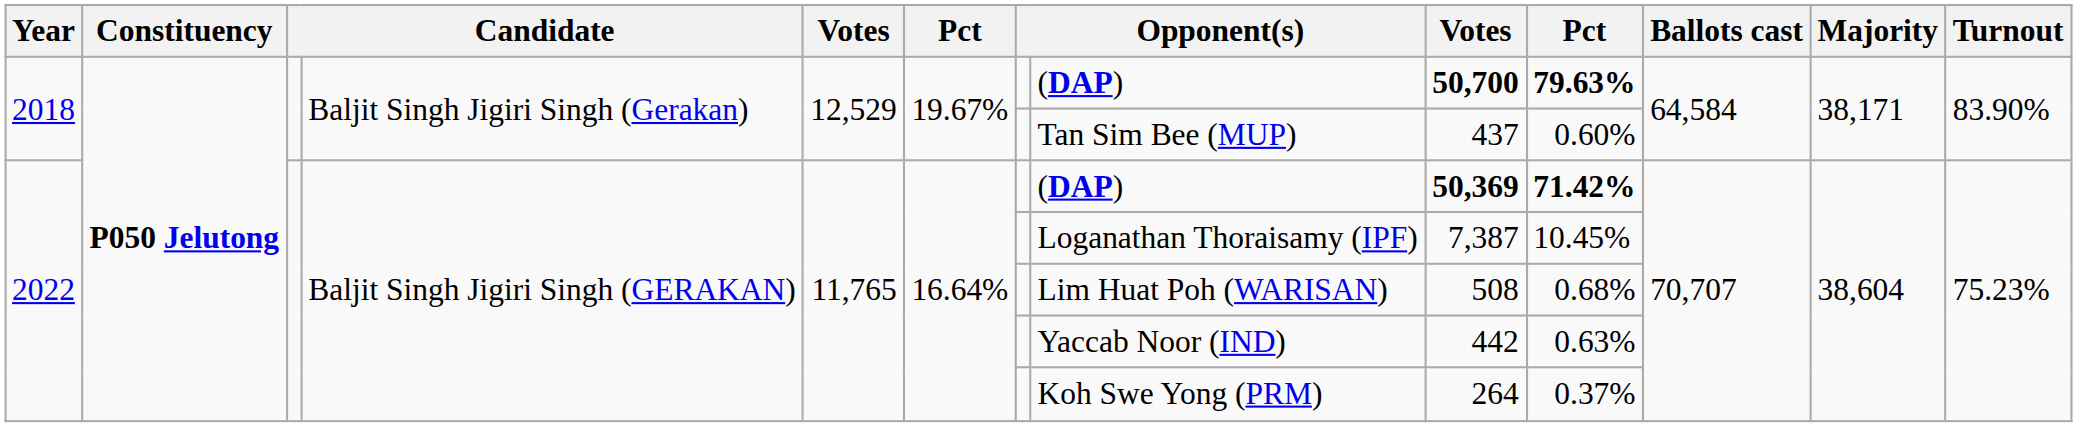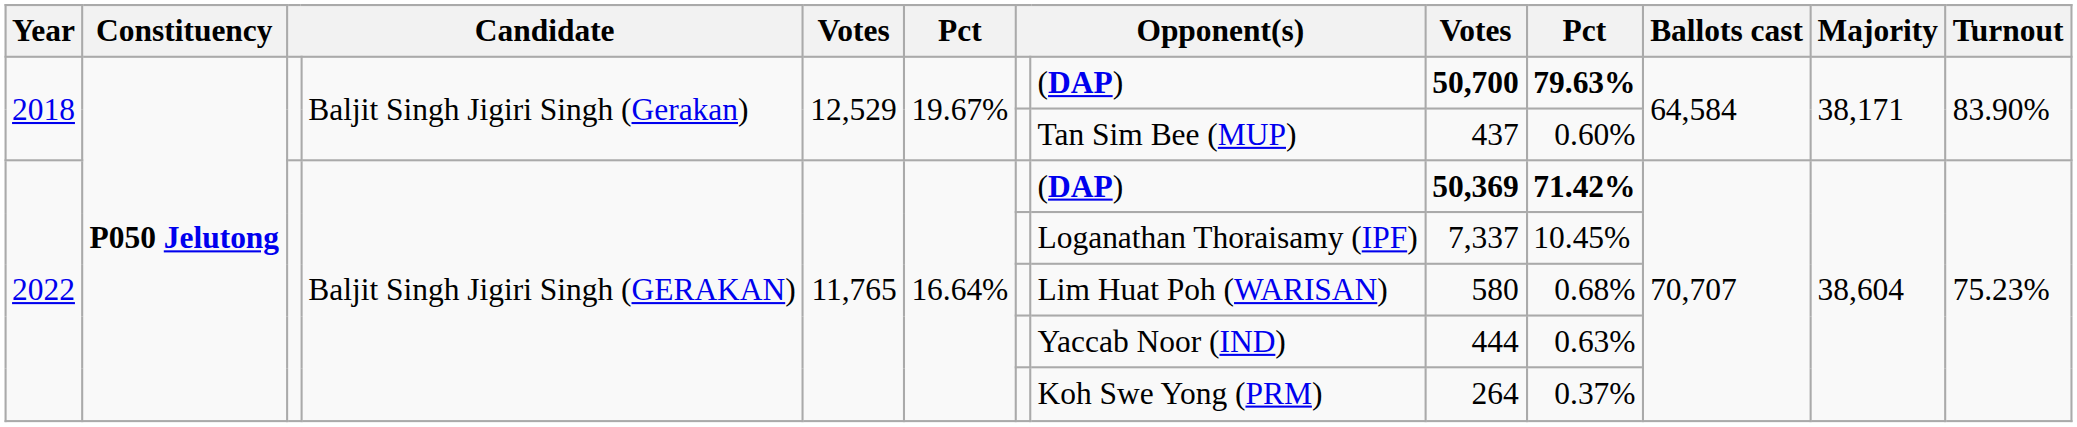(1483, 237) 7,387 -> (1483, 237) 7,337
(1495, 289) 508 -> (1495, 289) 580
(1495, 341) 442 -> (1495, 341) 444
